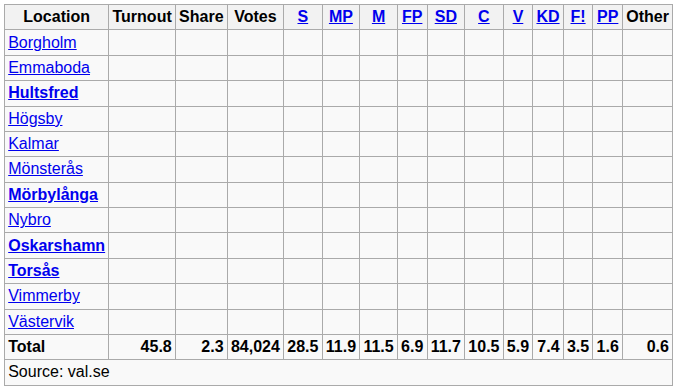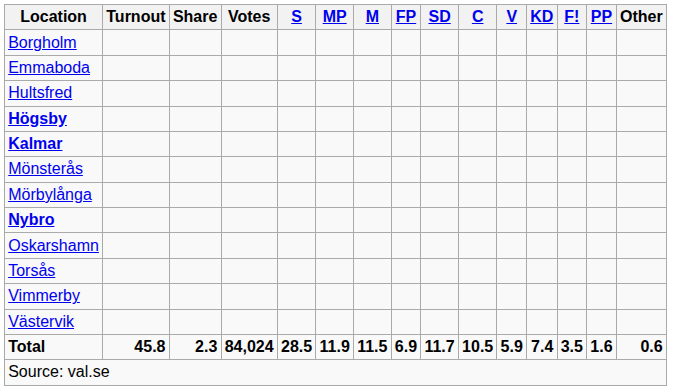(43, 93) bold -> (40, 93) normal
(35, 118) normal -> (38, 118) bold
(34, 144) normal -> (35, 144) bold
(53, 194) bold -> (50, 194) normal
(30, 220) normal -> (31, 220) bold
(57, 245) bold -> (54, 245) normal
(34, 270) bold -> (32, 270) normal
